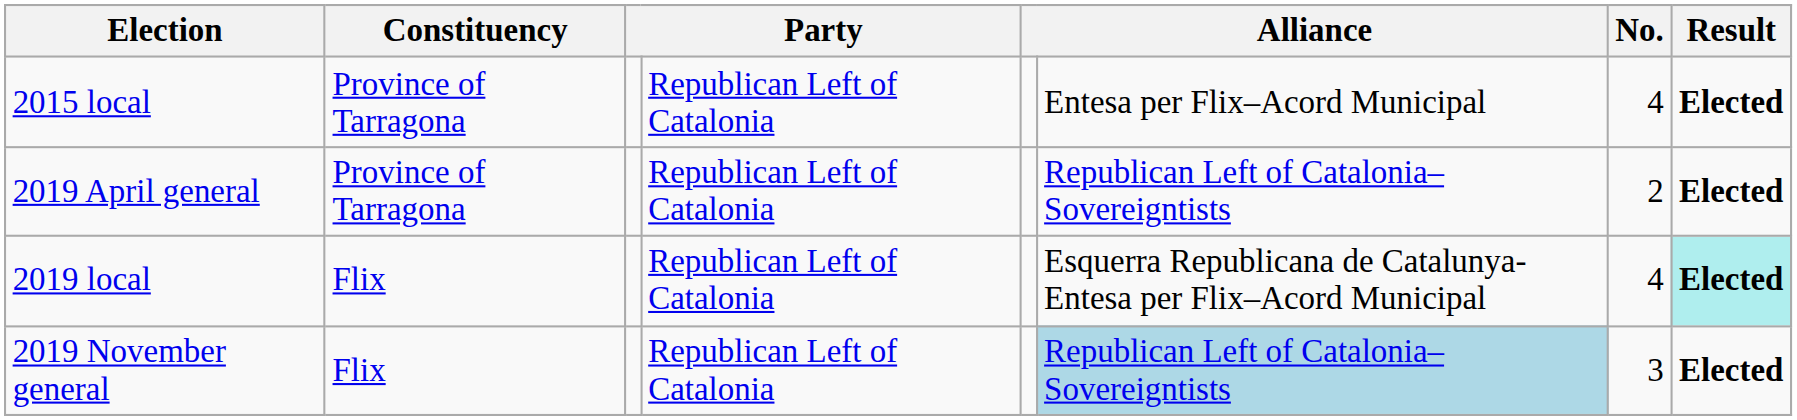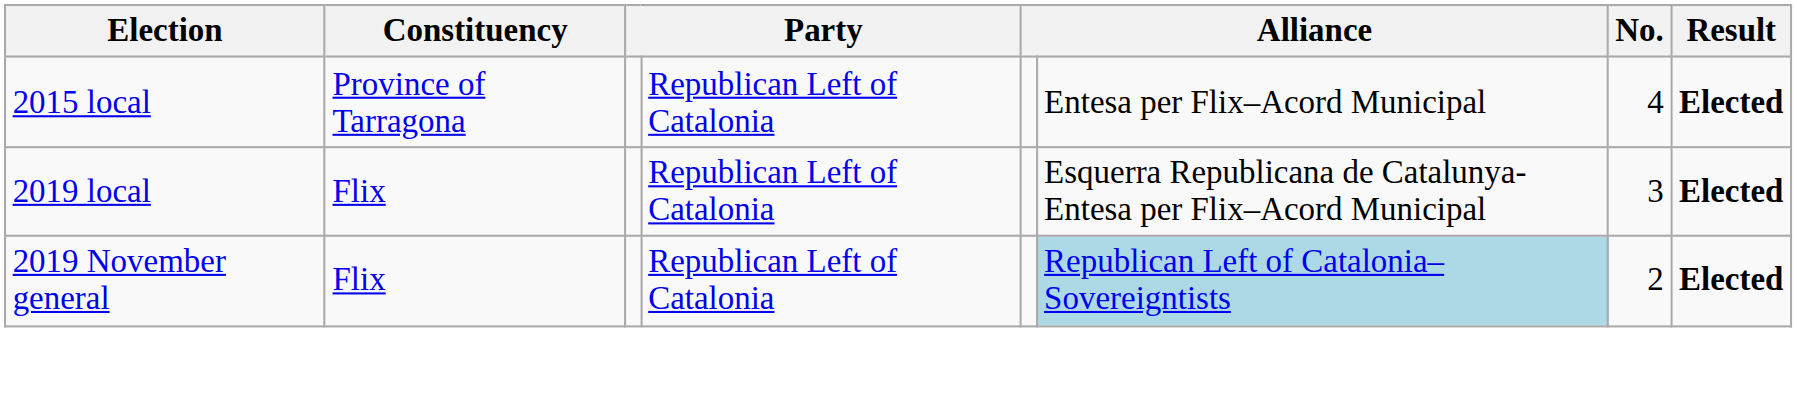- row: (136, 190)
(1656, 280) 4 -> (1656, 190) 3
(1731, 280) paleturquoise background -> (1731, 190) no background
(1656, 369) 3 -> (1656, 280) 2
